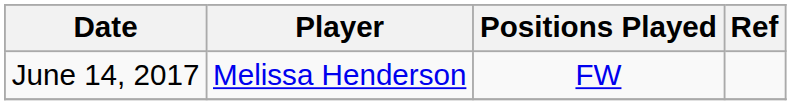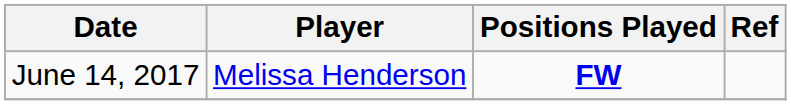(598, 74) normal -> (598, 74) bold
